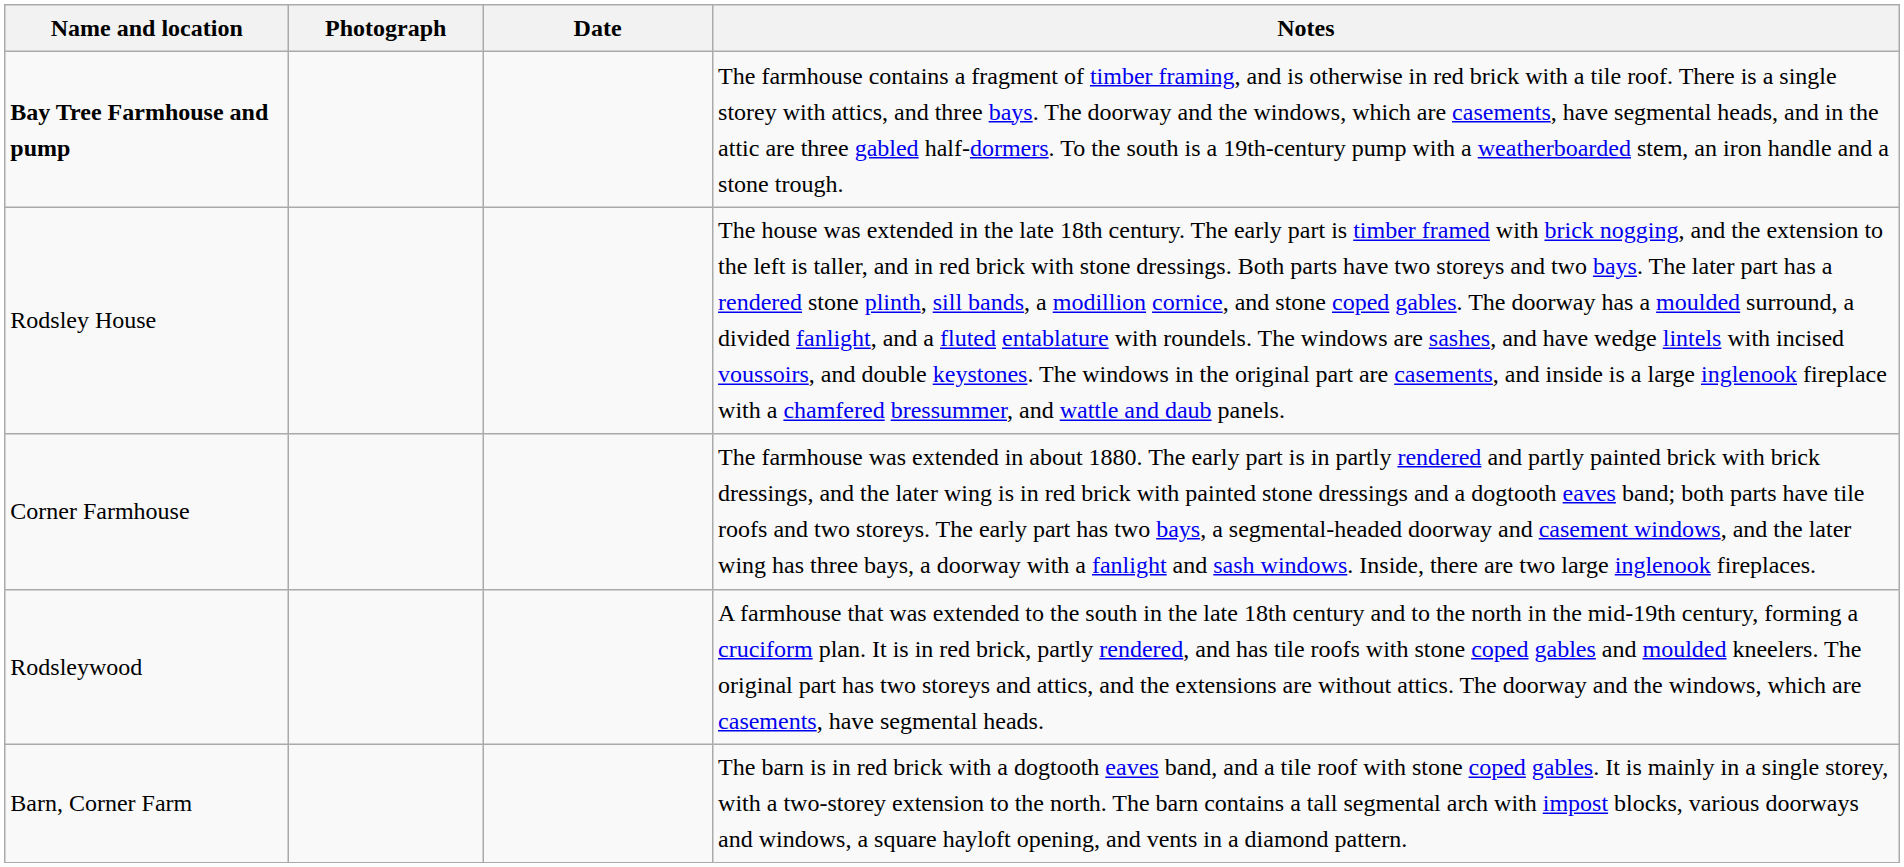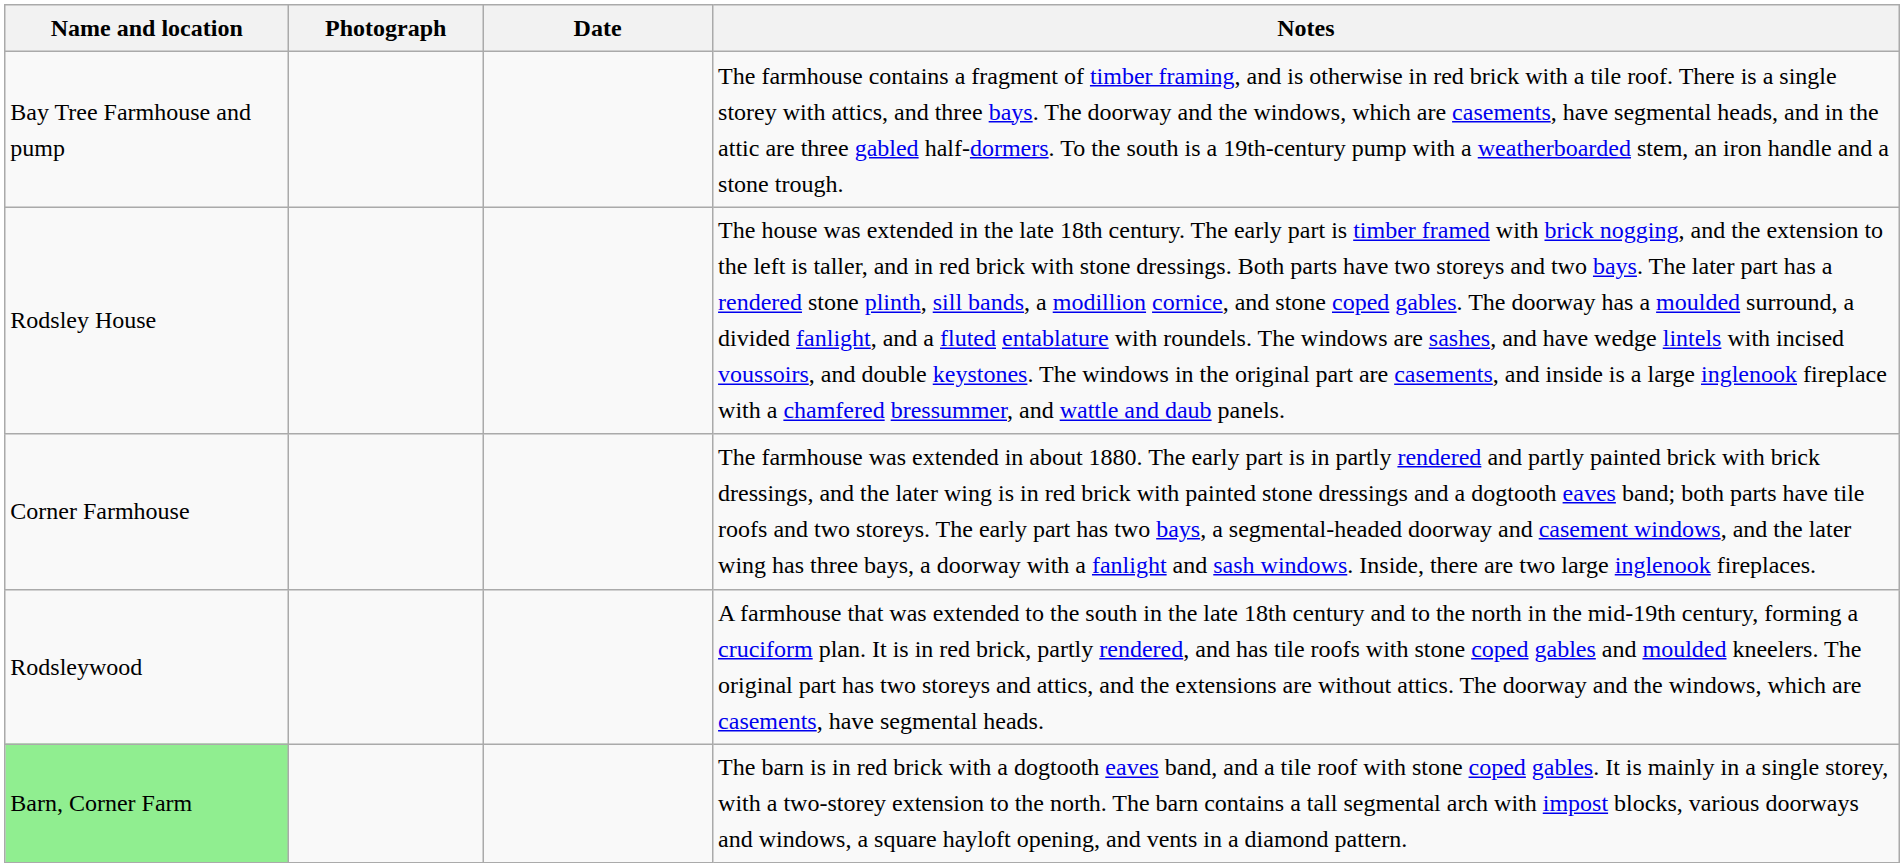(139, 129) bold -> (131, 129) normal
(101, 803) no background -> (101, 803) lightgreen background
